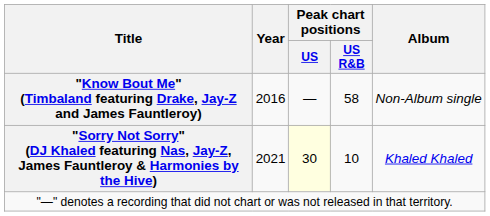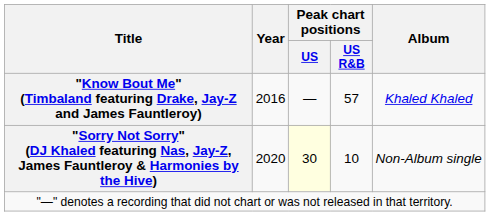(352, 99) 58 -> (352, 99) 57
(429, 99) Non-Album single -> (429, 99) Khaled Khaled
(271, 158) 2021 -> (271, 158) 2020
(429, 158) Khaled Khaled -> (429, 158) Non-Album single
